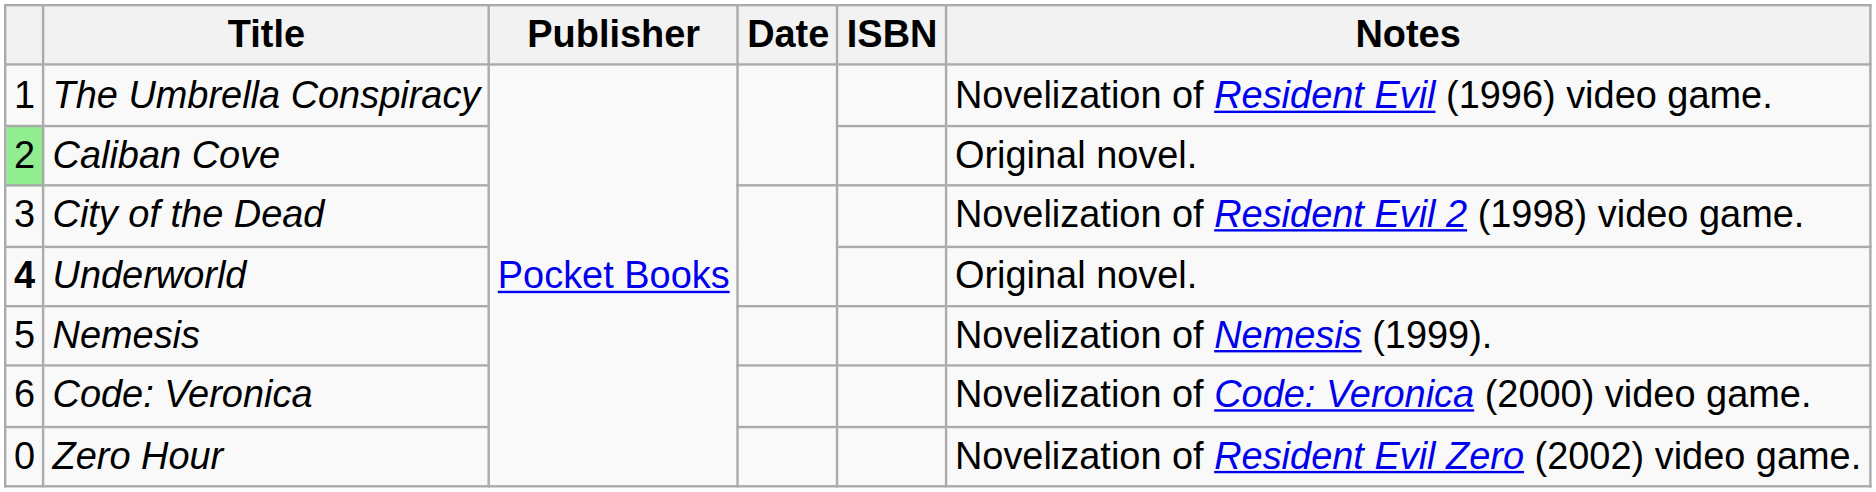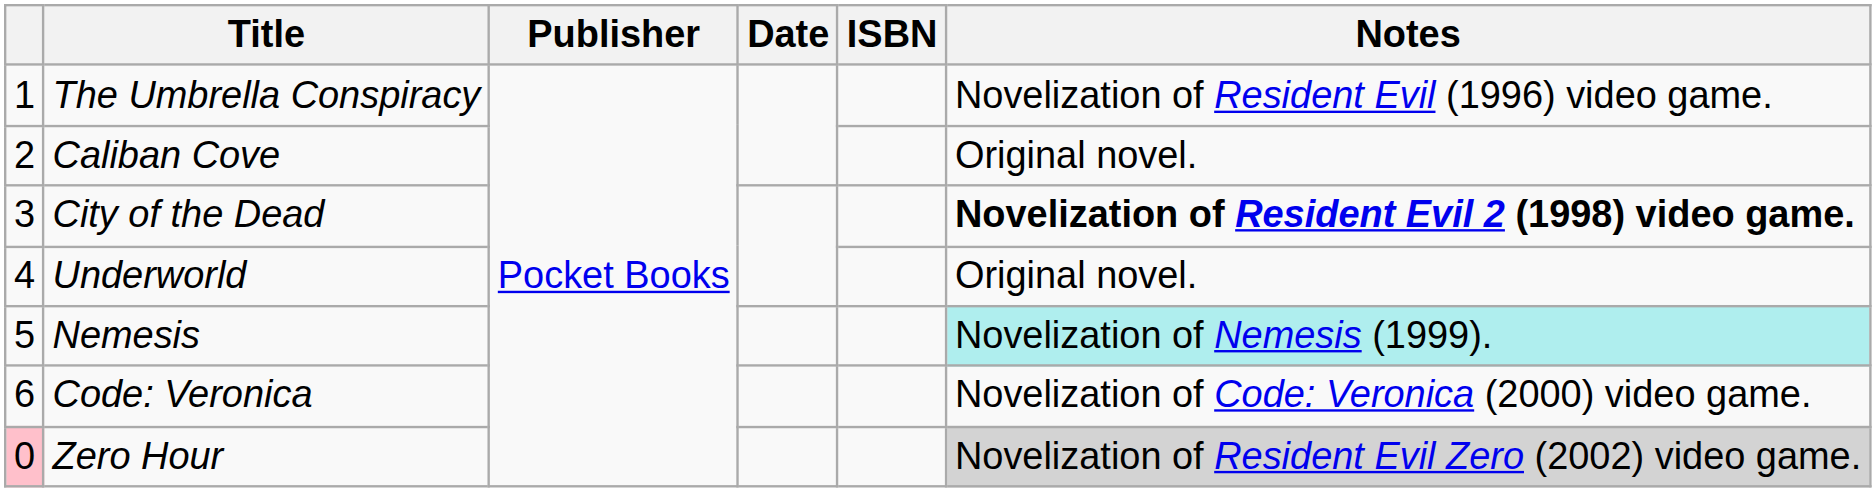(24, 154) lightgreen background -> (24, 154) no background
(1380, 214) normal -> (1405, 214) bold
(24, 275) bold -> (24, 275) normal
(1224, 335) no background -> (1224, 335) paleturquoise background
(24, 455) no background -> (24, 455) pink background
(1408, 455) no background -> (1408, 455) lightgrey background
